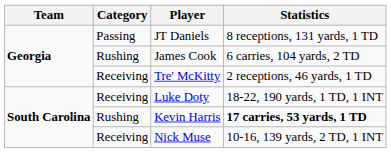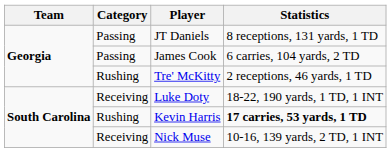(118, 56) Rushing -> (116, 56) Passing
(122, 76) Receiving -> (118, 76) Rushing
